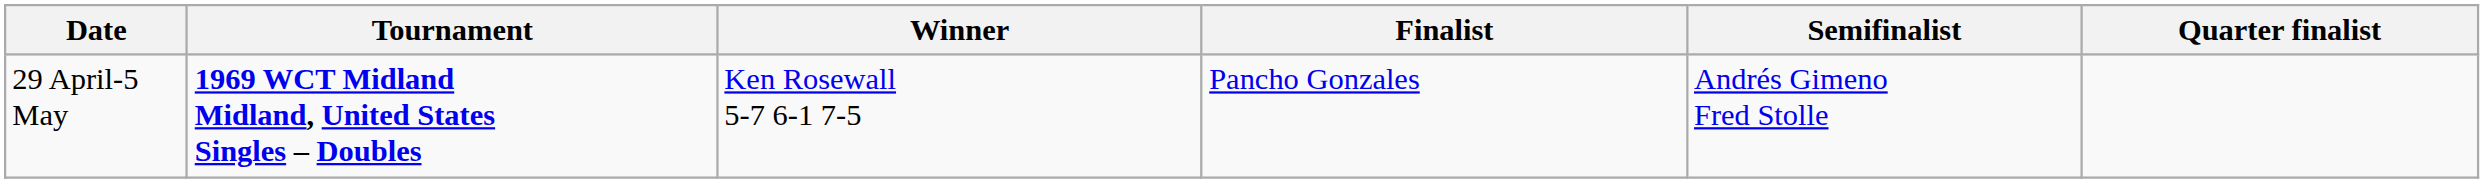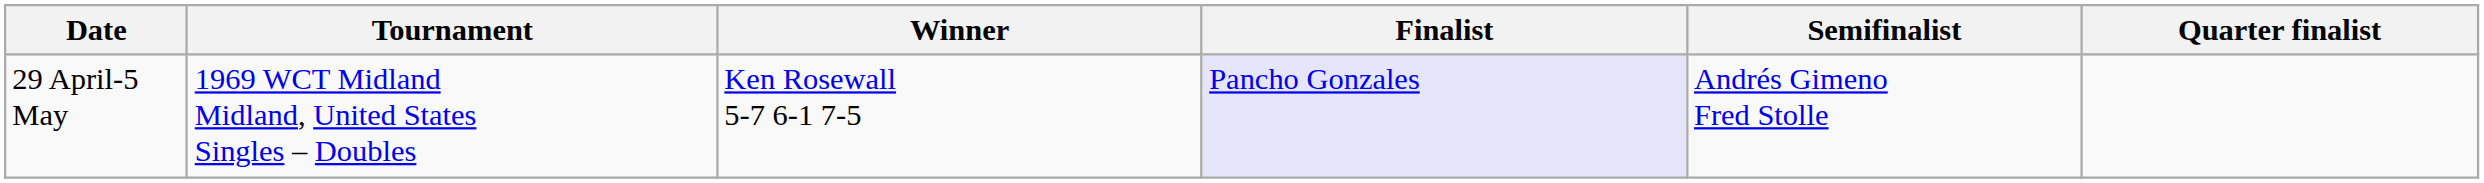(345, 115) bold -> (336, 115) normal
(1314, 79) no background -> (1314, 79) lavender background
